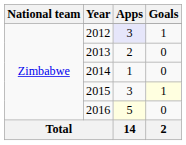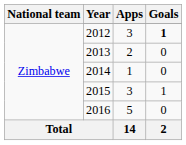(130, 33) lavender background -> (130, 33) no background
(164, 33) normal -> (164, 33) bold
(164, 91) lightyellow background -> (164, 91) no background
(130, 110) lightyellow background -> (130, 110) no background
